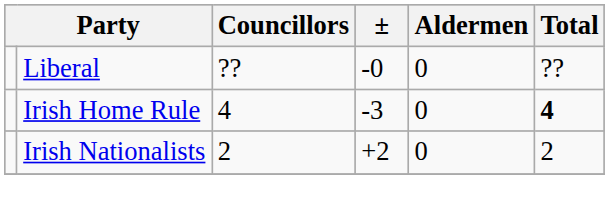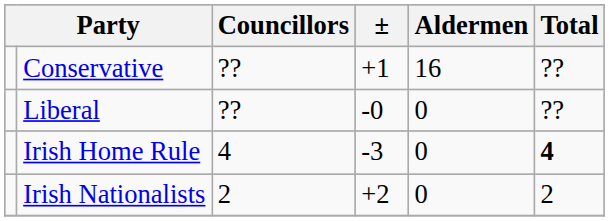+ row: (93, 67)
